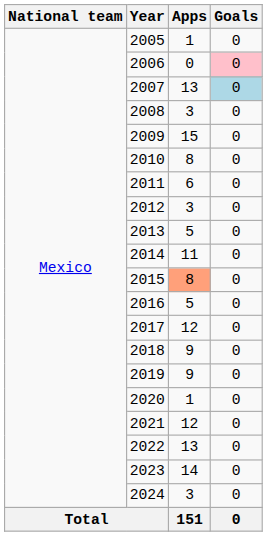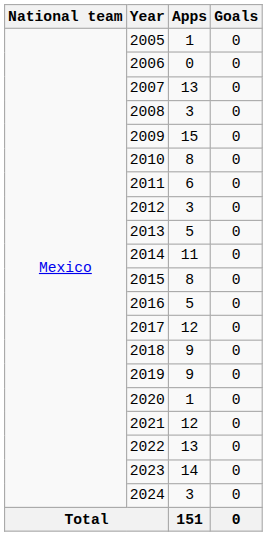(236, 64) pink background -> (236, 64) no background
(236, 88) lightblue background -> (236, 88) no background
(190, 280) lightsalmon background -> (190, 280) no background
